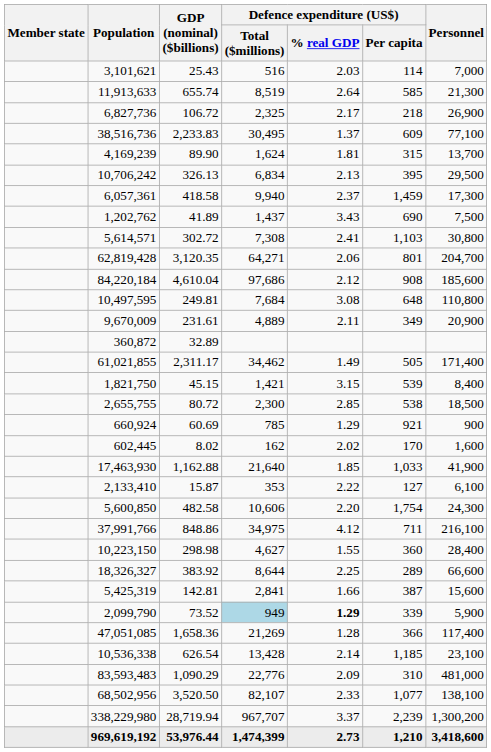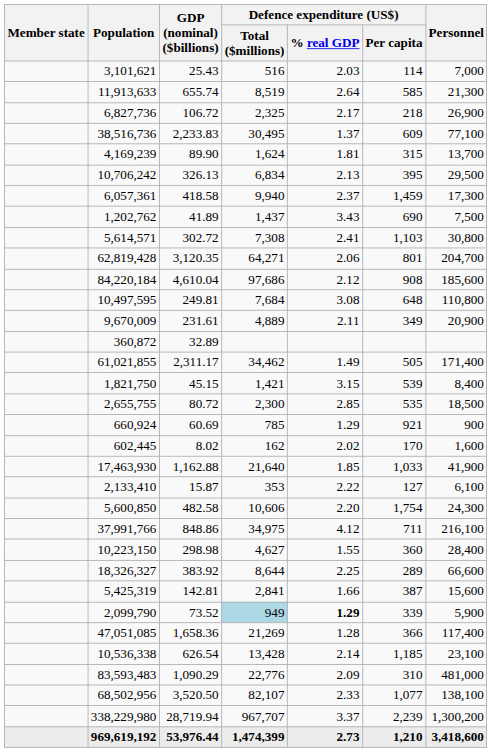(413, 404) 538 -> (413, 404) 535
